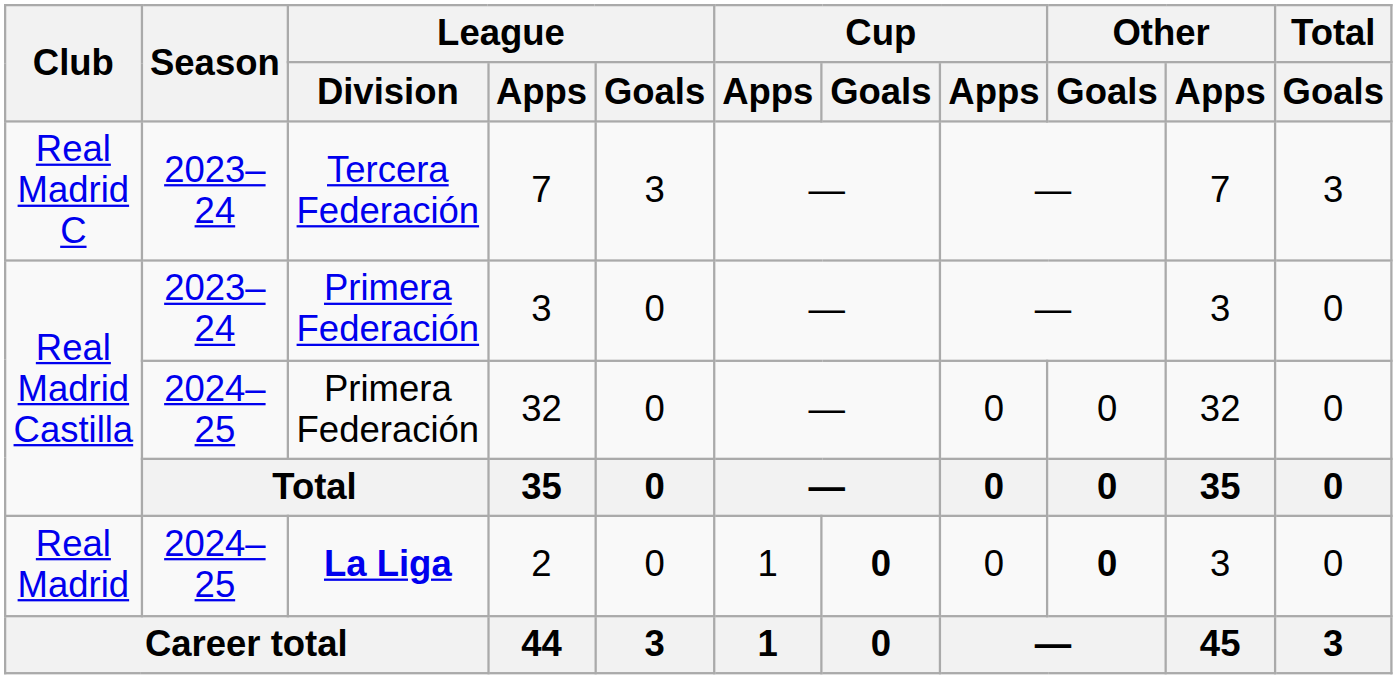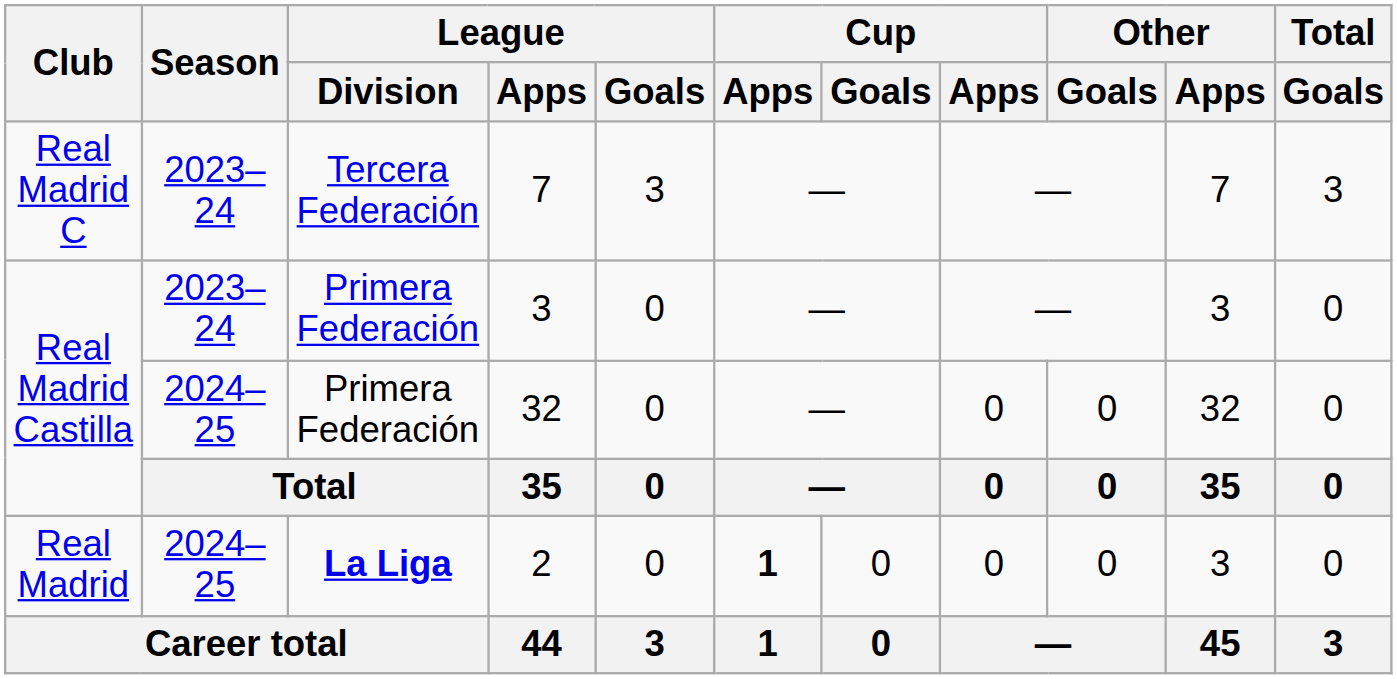(768, 565) normal -> (768, 565) bold
(881, 565) bold -> (881, 565) normal
(1107, 565) bold -> (1107, 565) normal
